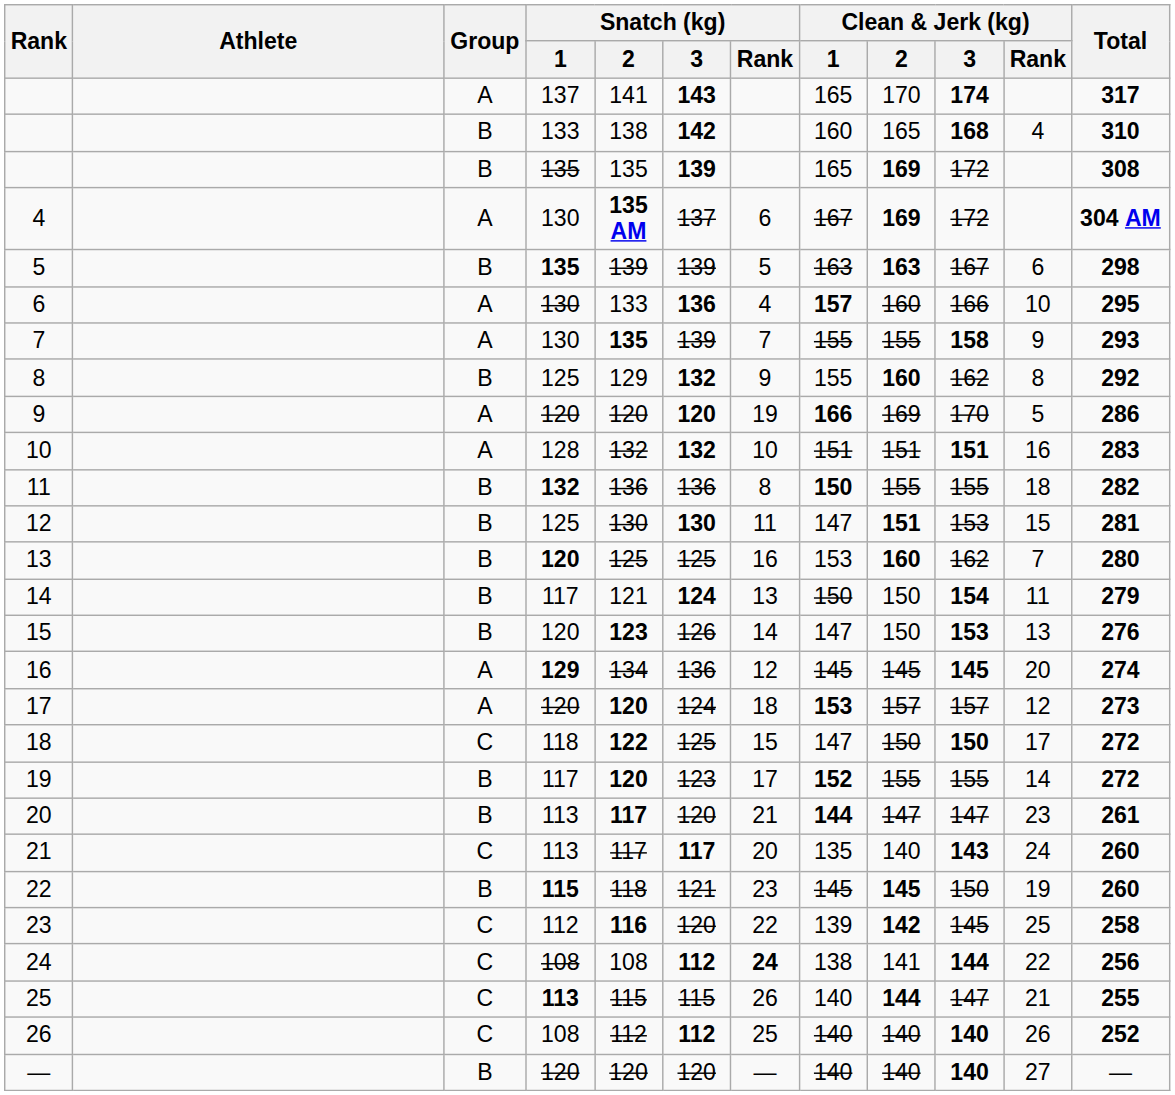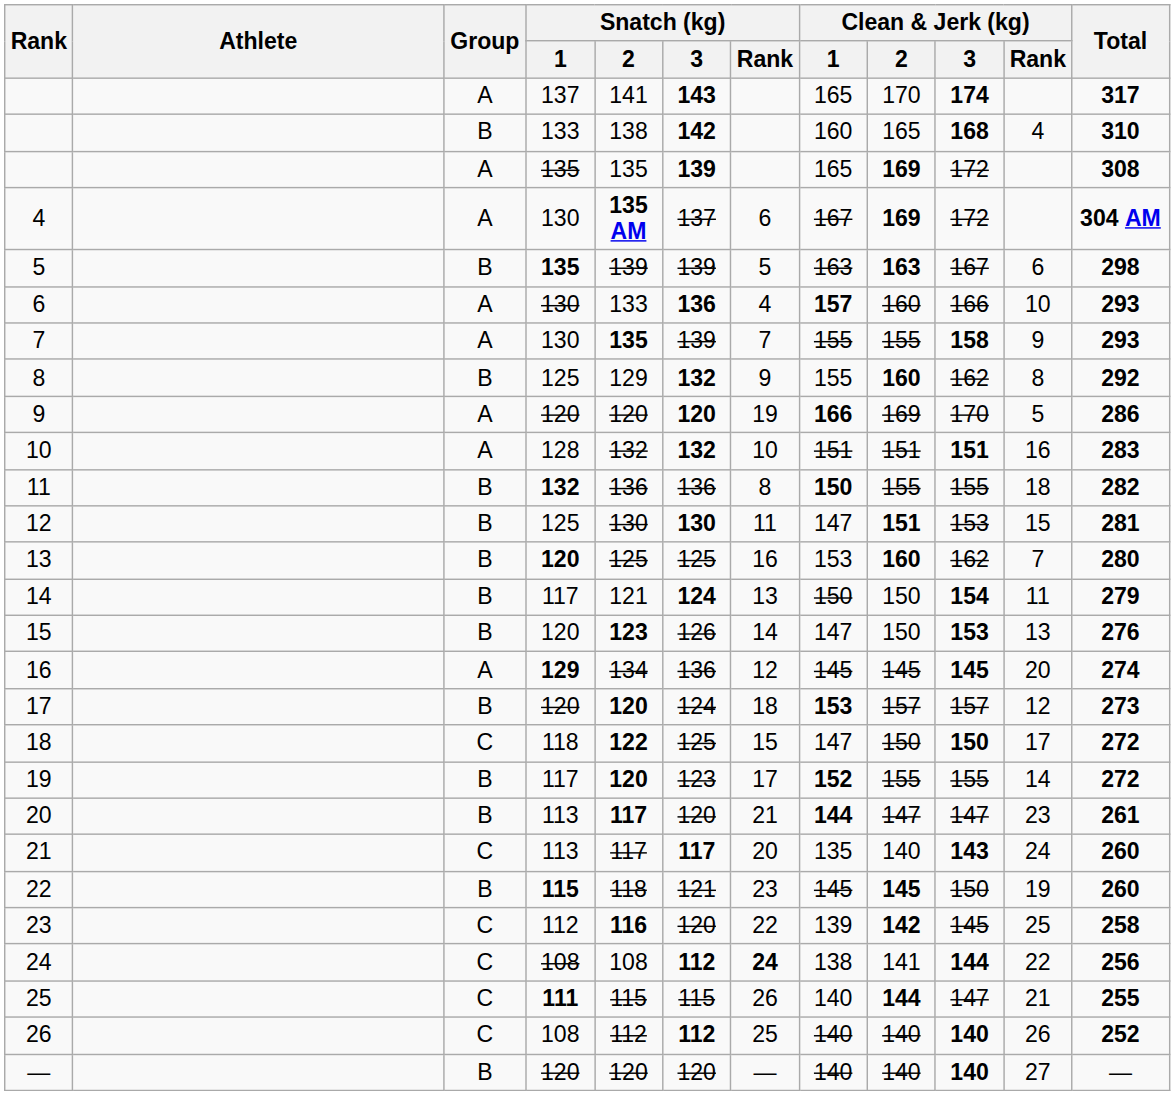(485, 168) B -> (485, 168) A
(1120, 304) 295 -> (1120, 304) 293
(485, 706) A -> (485, 706) B
(560, 998) 113 -> (560, 998) 111
